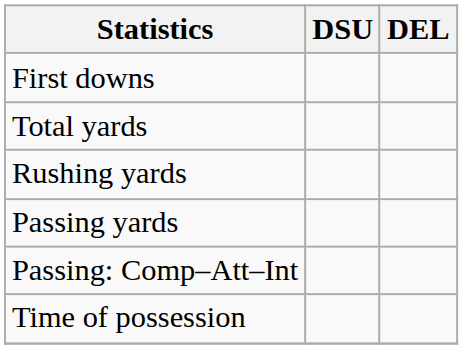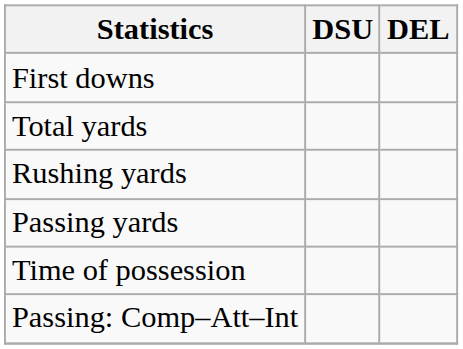rows swapped: (155, 270) <-> (129, 318)
